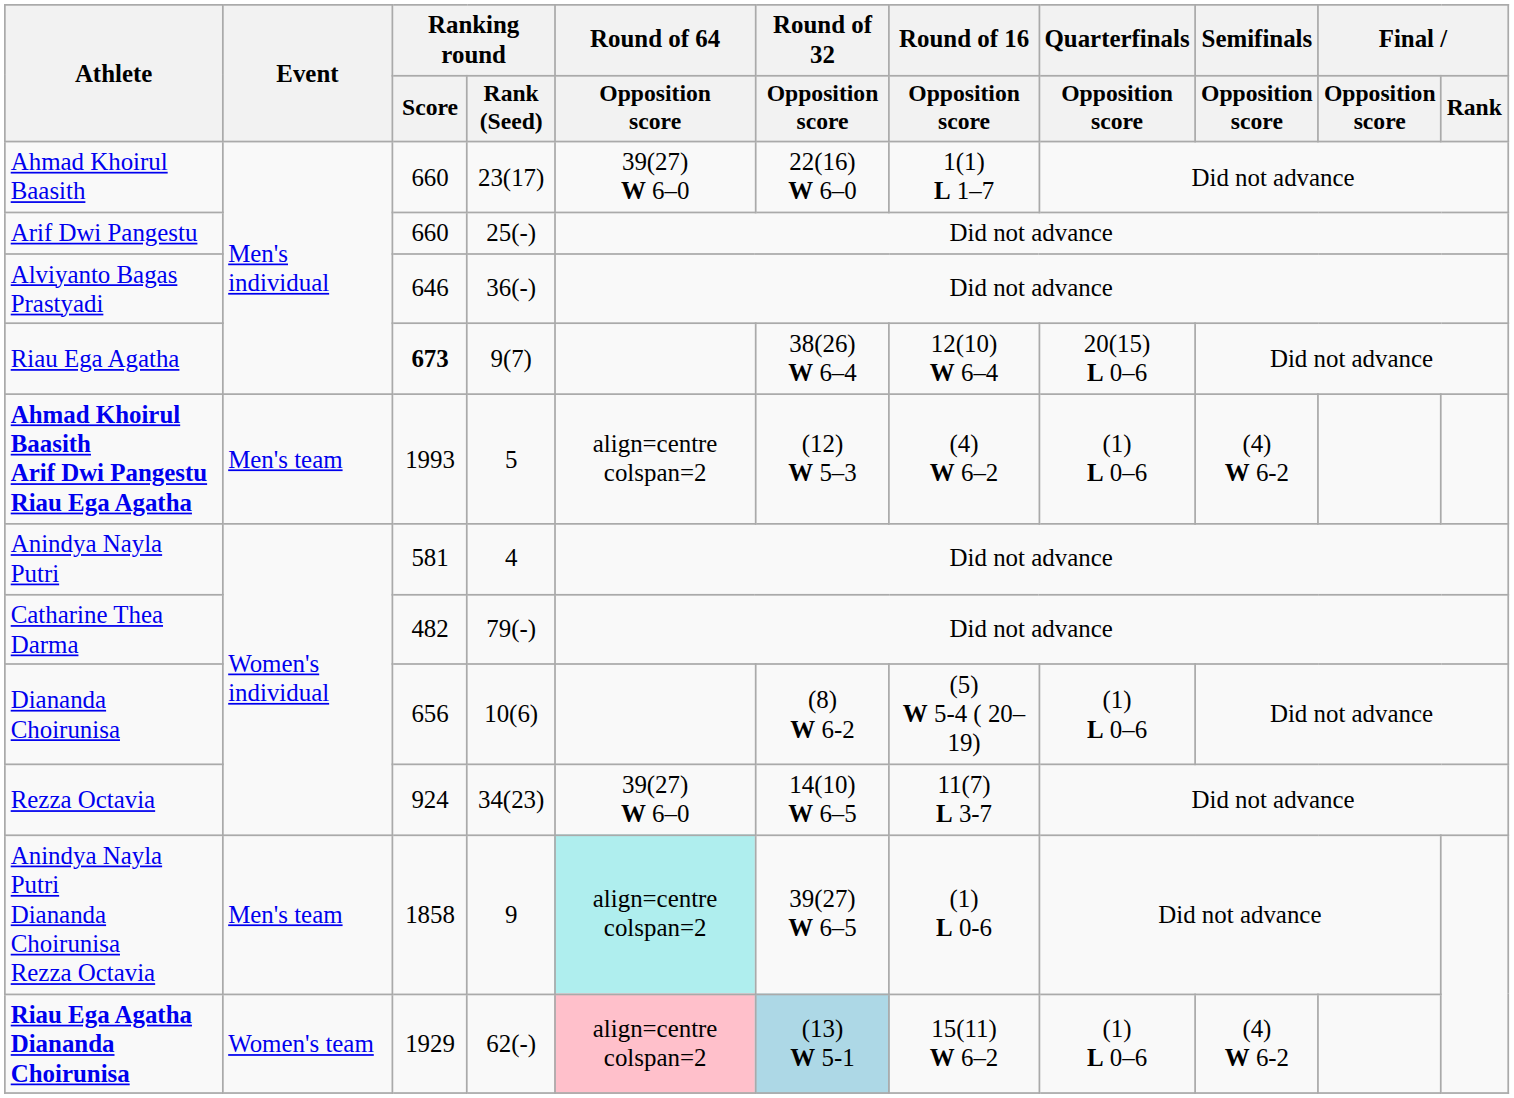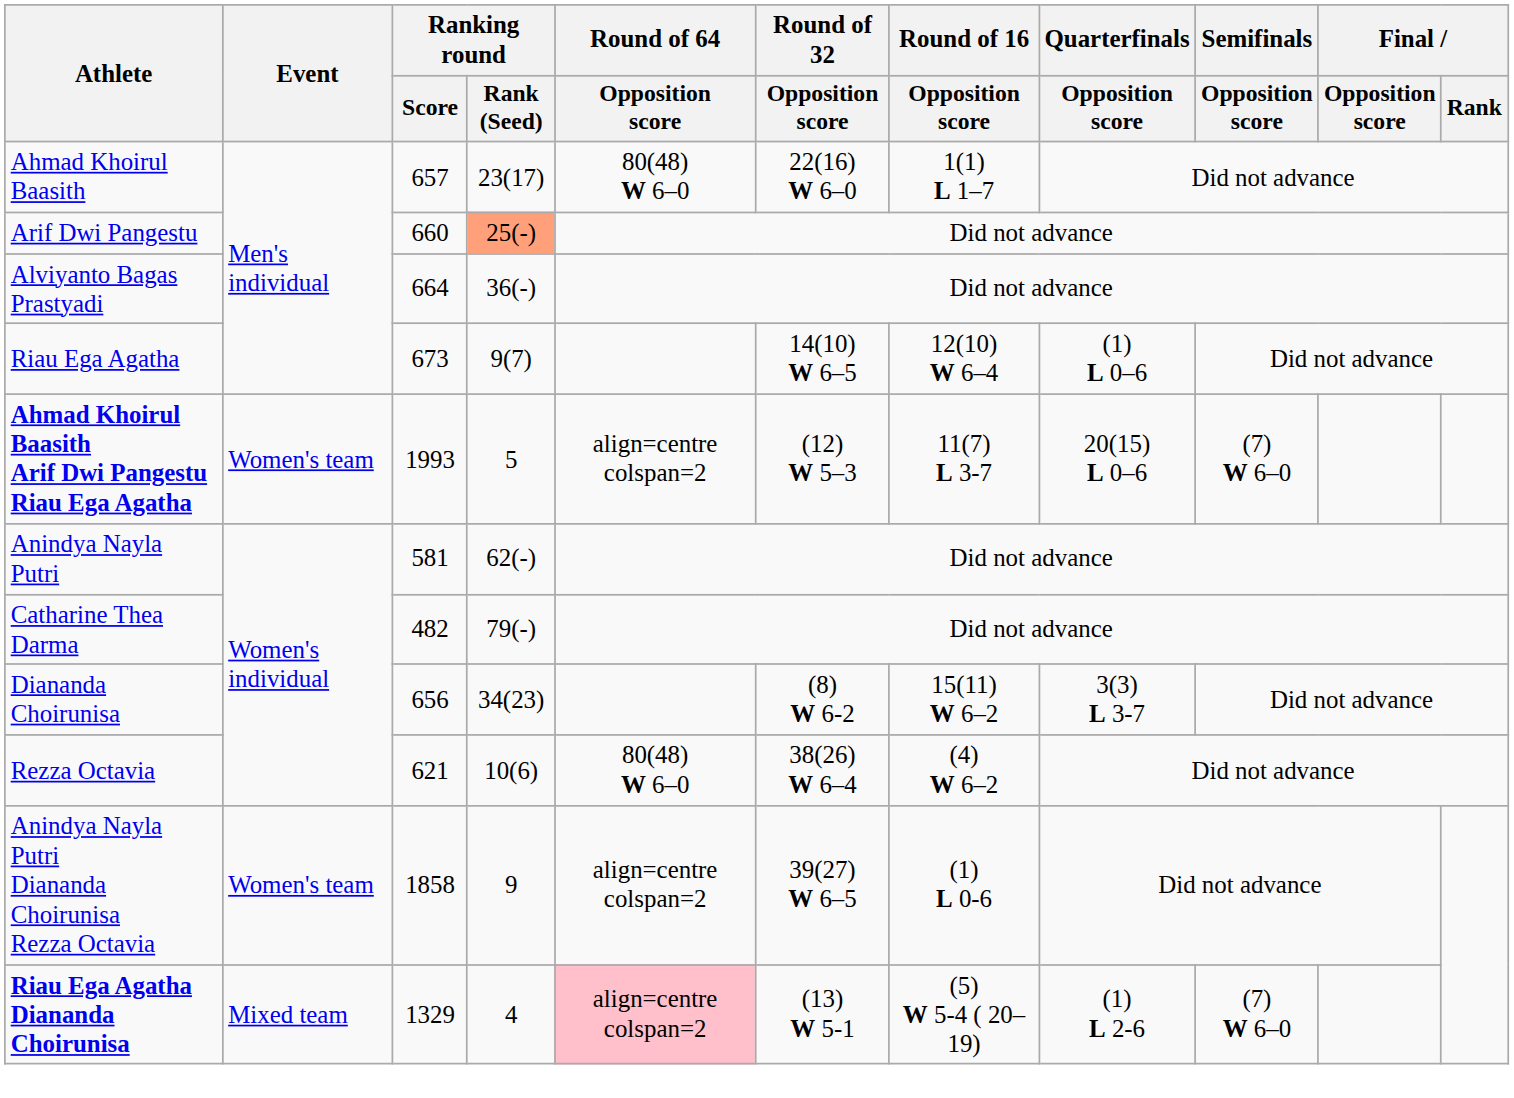(430, 177) 660 -> (430, 177) 657
(655, 177) 39(27) W 6–0 -> (655, 177) 80(48) W 6–0
(511, 232) no background -> (511, 232) lightsalmon background
(430, 288) 646 -> (430, 288) 664
(430, 359) bold -> (430, 359) normal
(822, 359) 38(26) W 6–4 -> (822, 359) 14(10) W 6–5
(1117, 359) 20(15) L 0–6 -> (1117, 359) (1) L 0–6
(285, 459) Men's team -> (301, 459) Women's team
(964, 459) (4) W 6–2 -> (964, 459) 11(7) L 3-7
(1117, 459) (1) L 0–6 -> (1117, 459) 20(15) L 0–6
(1257, 459) (4) W 6-2 -> (1257, 459) (7) W 6–0
(511, 559) 4 -> (511, 559) 62(-)
(511, 714) 10(6) -> (511, 700) 34(23)
(964, 714) (5) W 5-4 ( 20–19) -> (964, 700) 15(11) W 6–2
(1117, 714) (1) L 0–6 -> (1117, 700) 3(3) L 3-7
(430, 799) 924 -> (430, 770) 621
(511, 799) 34(23) -> (511, 770) 10(6)
(655, 799) 39(27) W 6–0 -> (655, 770) 80(48) W 6–0
(822, 799) 14(10) W 6–5 -> (822, 770) 38(26) W 6–4
(964, 799) 11(7) L 3-7 -> (964, 770) (4) W 6–2
(285, 914) Men's team -> (301, 885) Women's team
(655, 914) paleturquoise background -> (655, 885) no background
(301, 1043) Women's team -> (288, 1014) Mixed team
(430, 1043) 1929 -> (430, 1014) 1329
(511, 1043) 62(-) -> (511, 1014) 4
(822, 1043) lightblue background -> (822, 1014) no background
(964, 1043) 15(11) W 6–2 -> (964, 1014) (5) W 5-4 ( 20–19)
(1117, 1043) (1) L 0–6 -> (1117, 1014) (1) L 2-6
(1257, 1043) (4) W 6-2 -> (1257, 1014) (7) W 6–0
